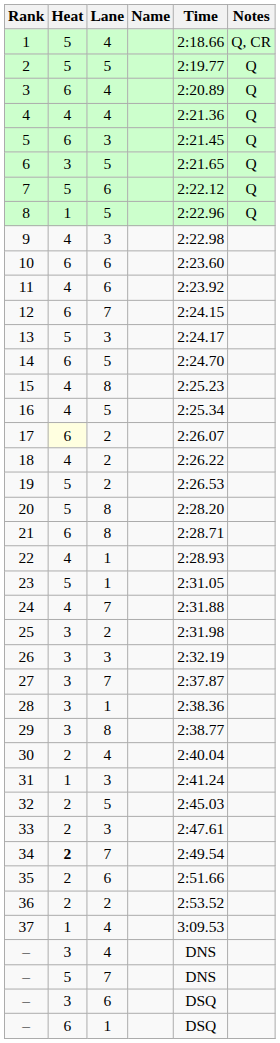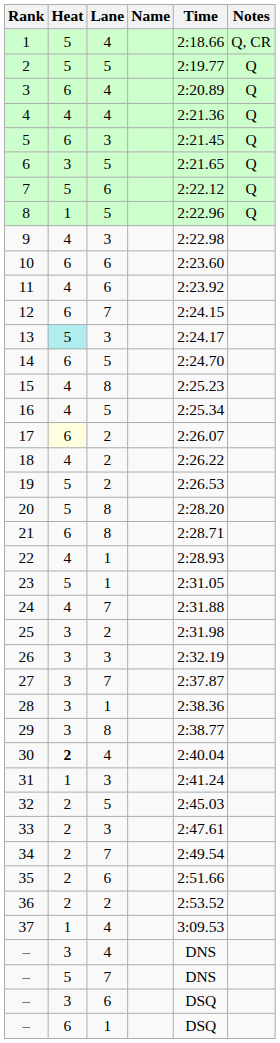(67, 336) no background -> (67, 336) paleturquoise background
(67, 755) normal -> (67, 755) bold
(67, 853) bold -> (67, 853) normal
